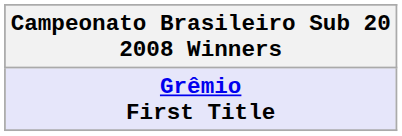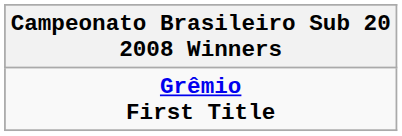(201, 99) lavender background -> (201, 99) no background
